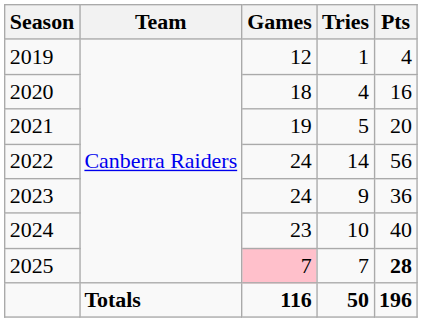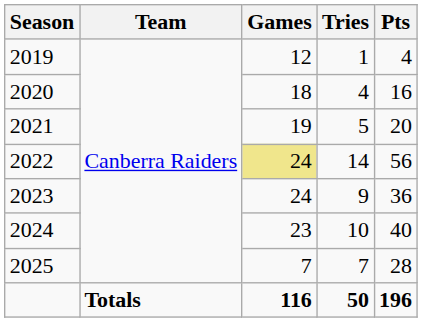(301, 160) no background -> (301, 160) khaki background
(306, 265) pink background -> (306, 265) no background
(401, 265) bold -> (401, 265) normal
